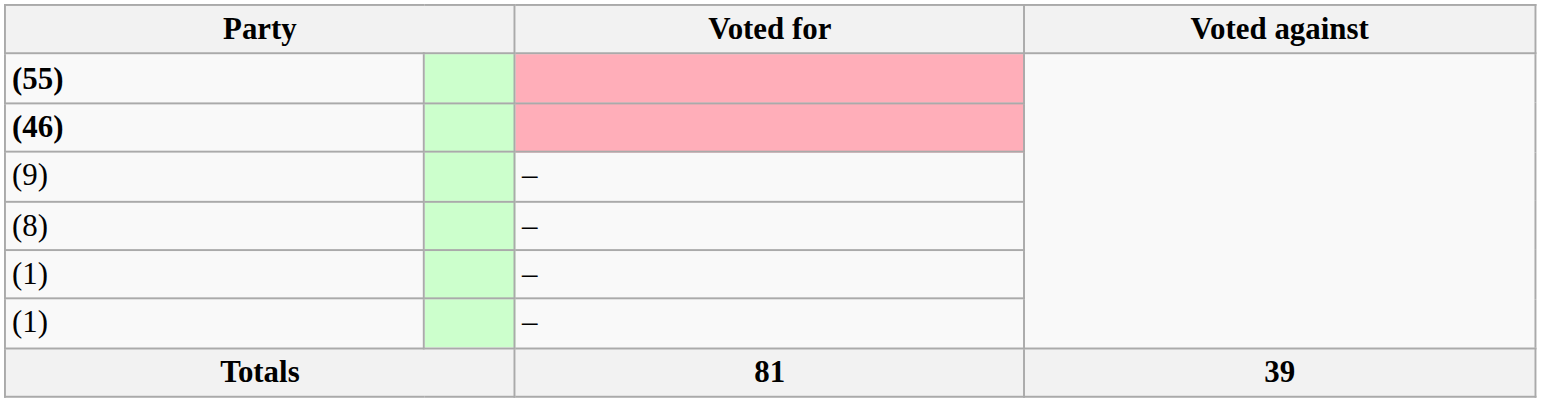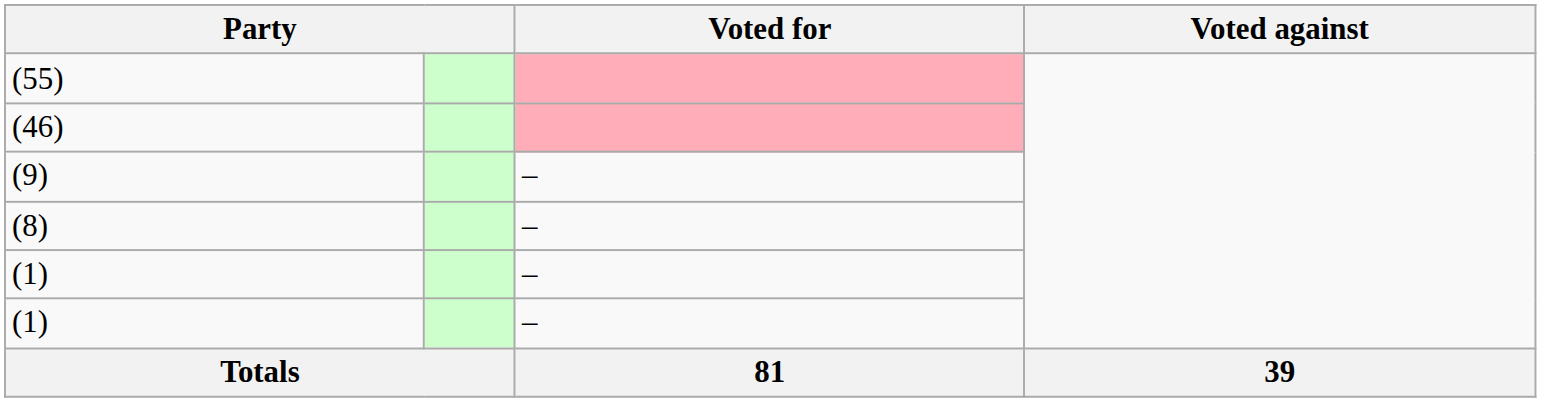(38, 77) bold -> (38, 77) normal
(38, 126) bold -> (38, 126) normal
